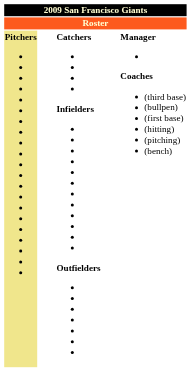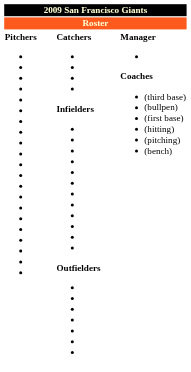(21, 155) khaki background -> (21, 155) no background
